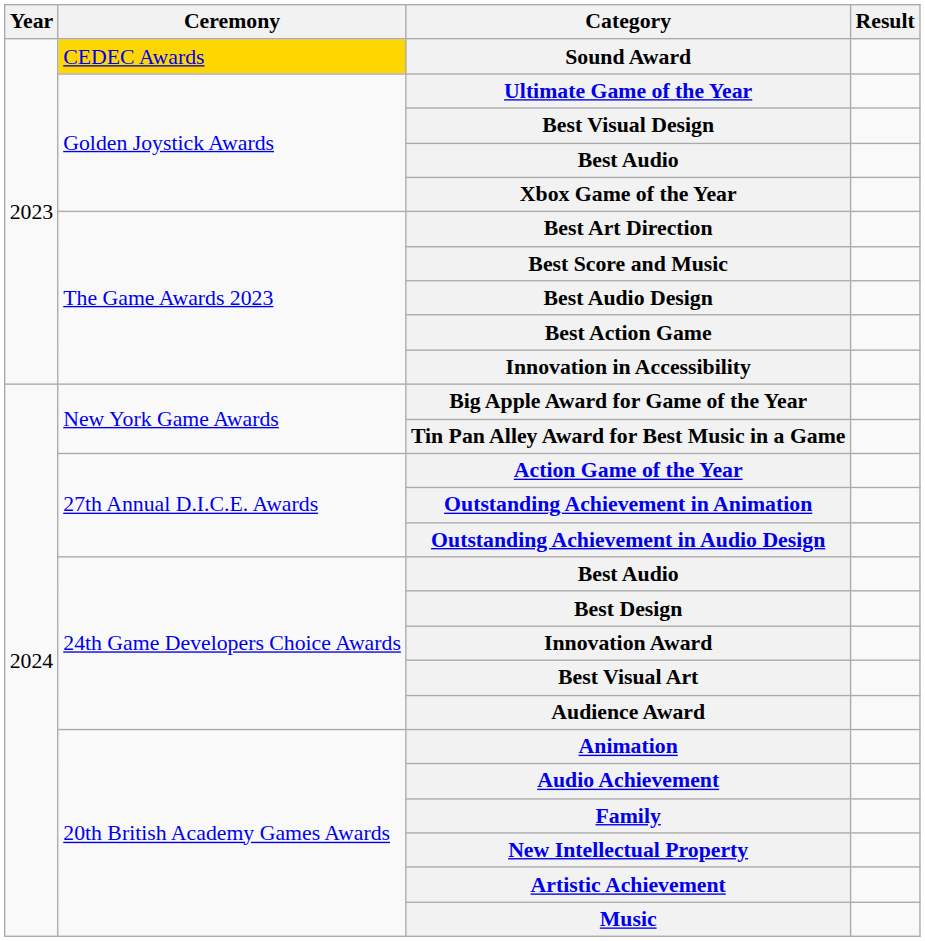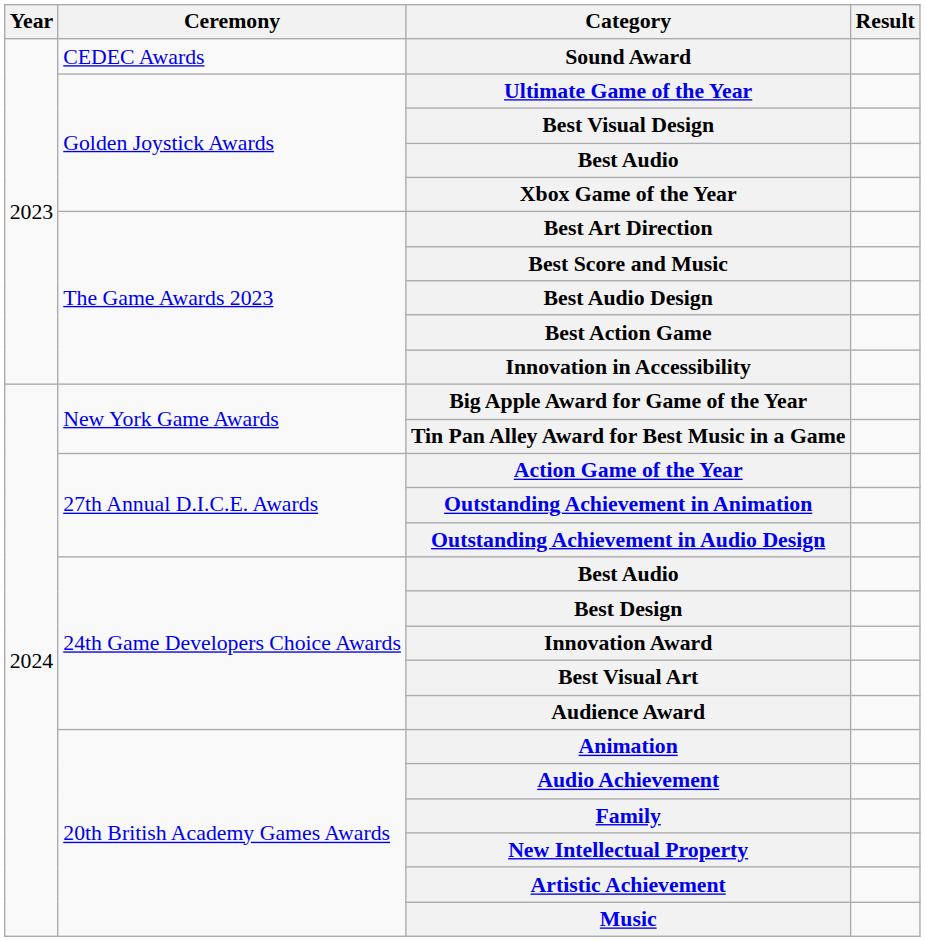(134, 56) gold background -> (134, 56) no background
